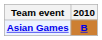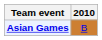(84, 28) bold -> (84, 28) normal
